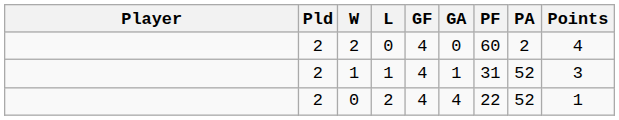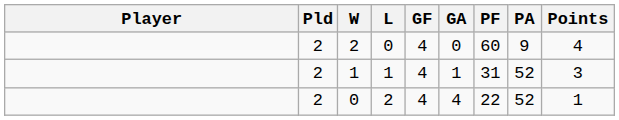(524, 46) 2 -> (524, 46) 9
